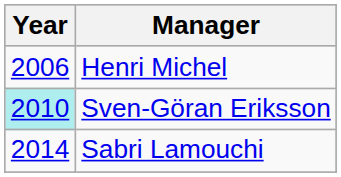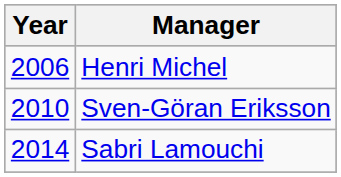(40, 108) paleturquoise background -> (40, 108) no background
